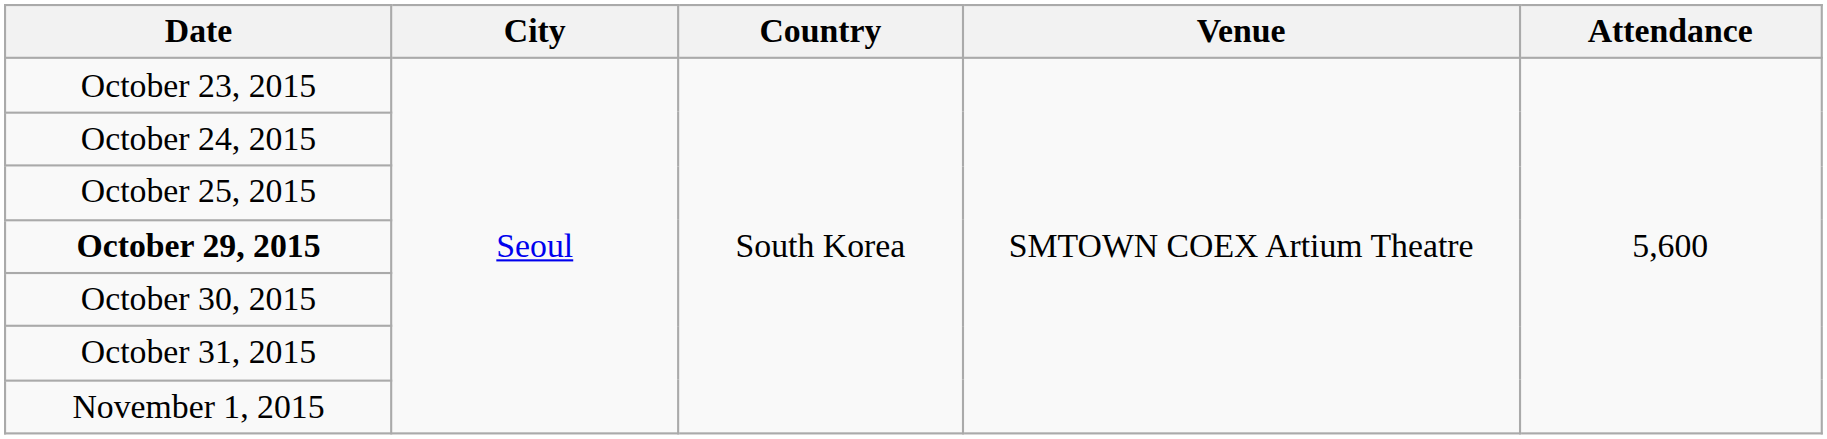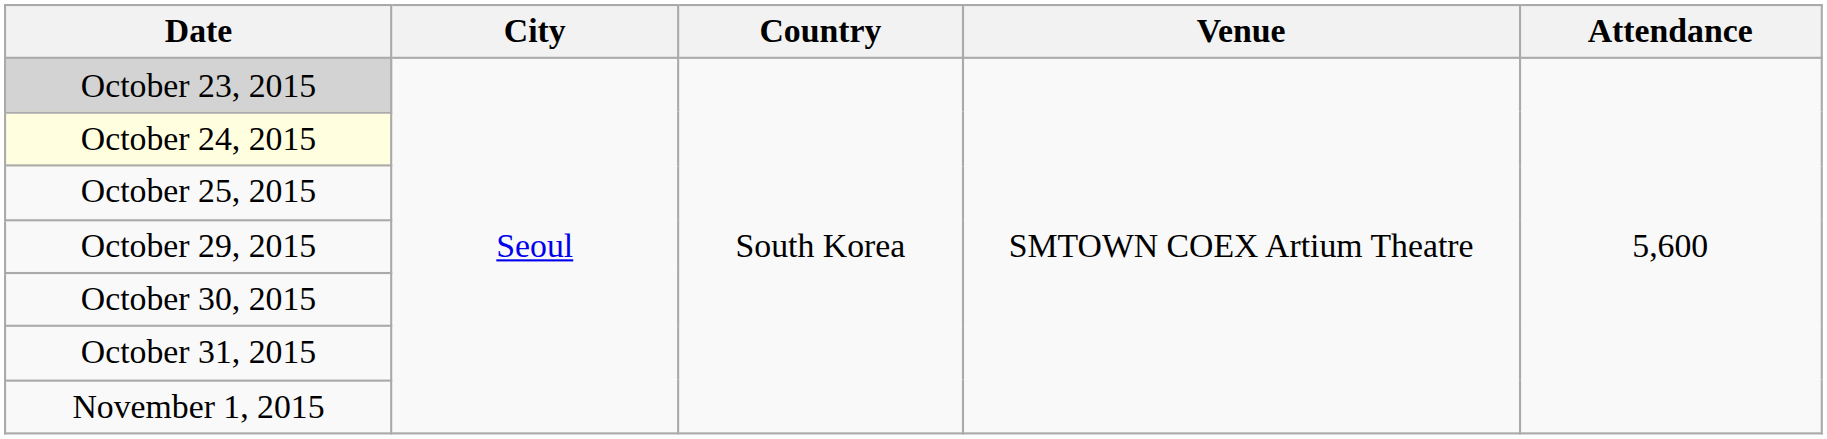(199, 84) no background -> (199, 84) lightgrey background
(199, 138) no background -> (199, 138) lightyellow background
(199, 245) bold -> (199, 245) normal
